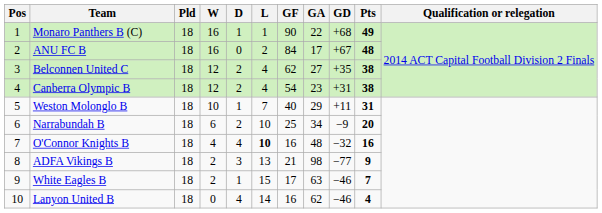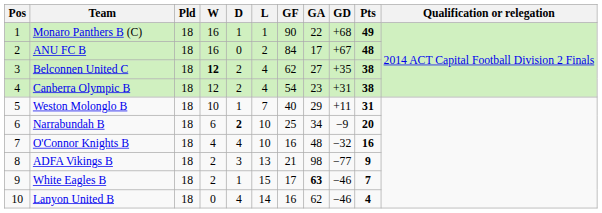(213, 69) normal -> (213, 69) bold
(239, 124) normal -> (239, 124) bold
(265, 143) bold -> (265, 143) normal
(316, 180) normal -> (316, 180) bold
